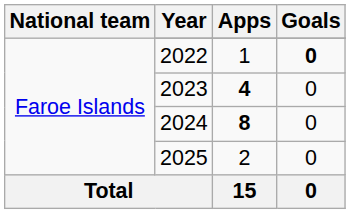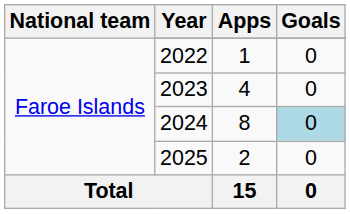(311, 55) bold -> (311, 55) normal
(244, 89) bold -> (244, 89) normal
(244, 123) bold -> (244, 123) normal
(311, 123) no background -> (311, 123) lightblue background
